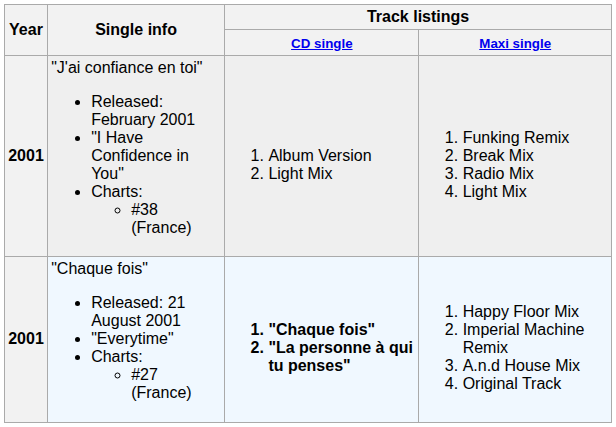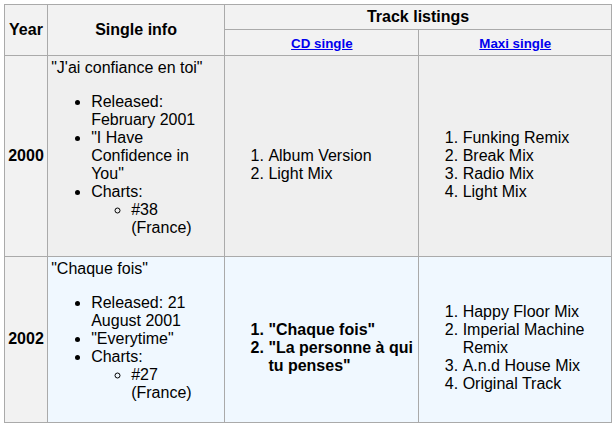(26, 155) 2001 -> (26, 155) 2000
(26, 339) 2001 -> (26, 339) 2002
